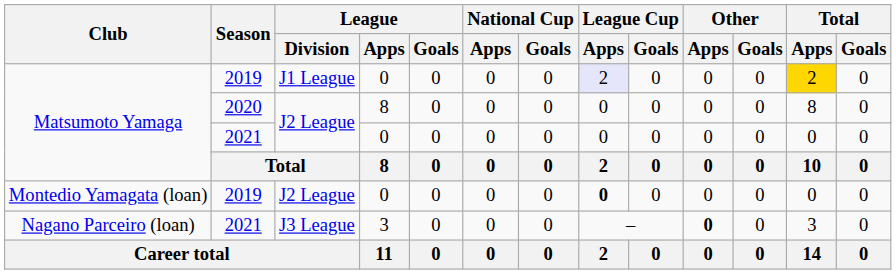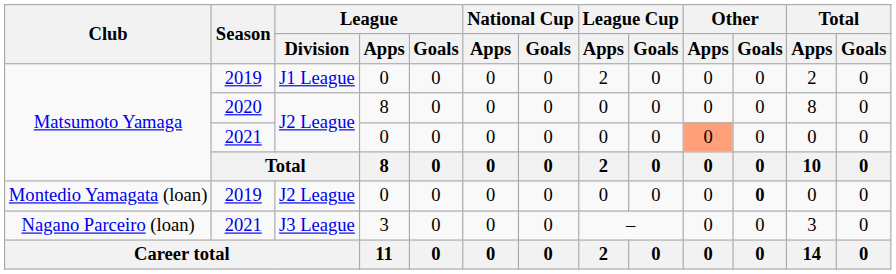(603, 78) lavender background -> (603, 78) no background
(812, 78) gold background -> (812, 78) no background
(708, 136) no background -> (708, 136) lightsalmon background
(603, 195) bold -> (603, 195) normal
(760, 195) normal -> (760, 195) bold
(708, 225) bold -> (708, 225) normal
